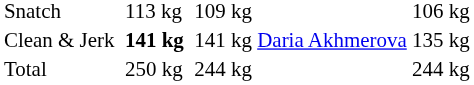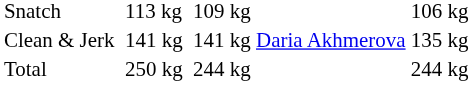(154, 40) bold -> (154, 40) normal
